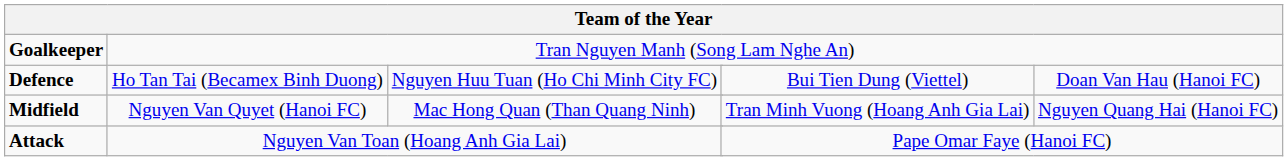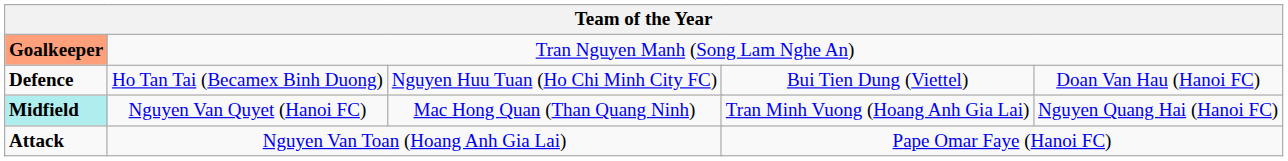(56, 49) no background -> (56, 49) lightsalmon background
(44, 110) no background -> (44, 110) paleturquoise background
